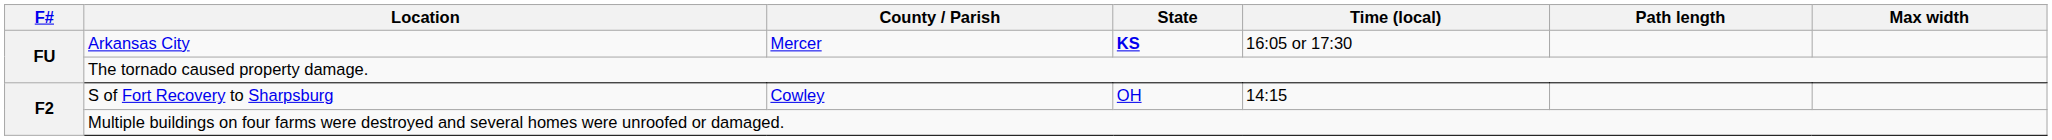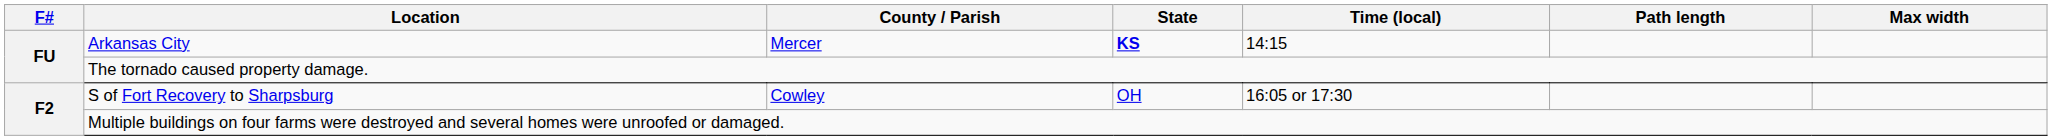(1299, 43) 16:05 or 17:30 -> (1267, 43) 14:15
(1267, 95) 14:15 -> (1299, 95) 16:05 or 17:30
